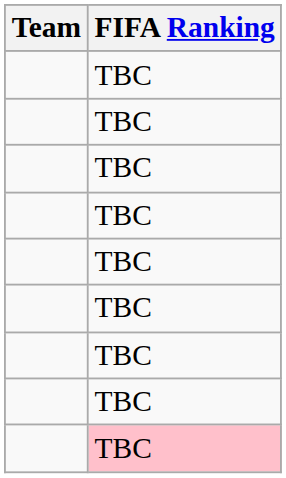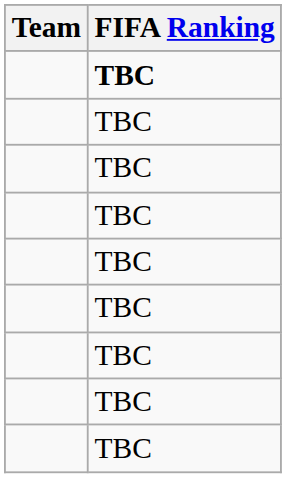(123, 74) normal -> (125, 74) bold
(123, 448) pink background -> (123, 448) no background
